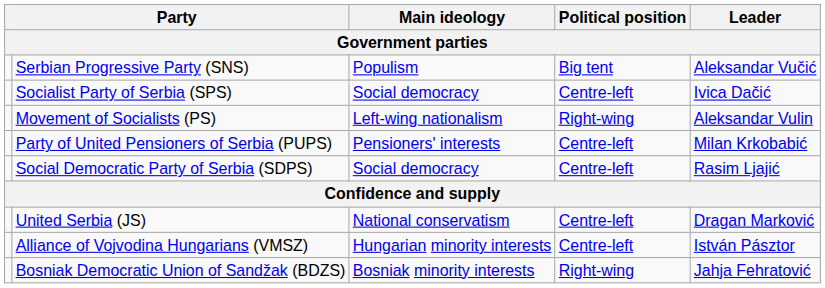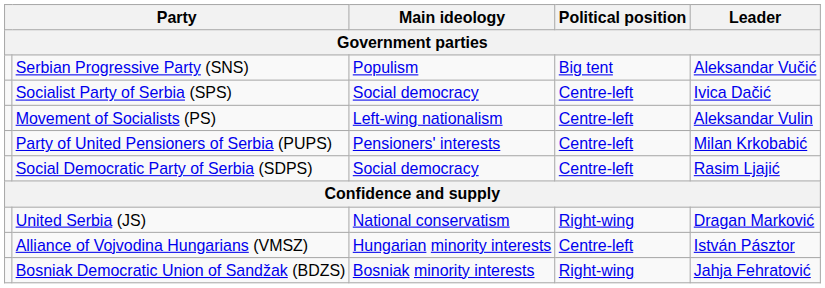(596, 118) Right-wing -> (596, 118) Centre-left
(596, 219) Centre-left -> (596, 219) Right-wing
